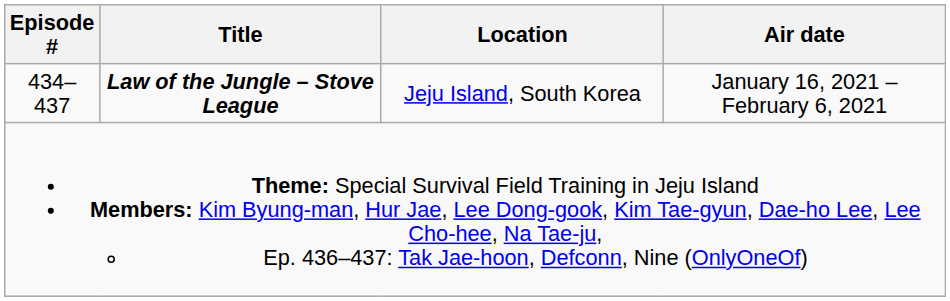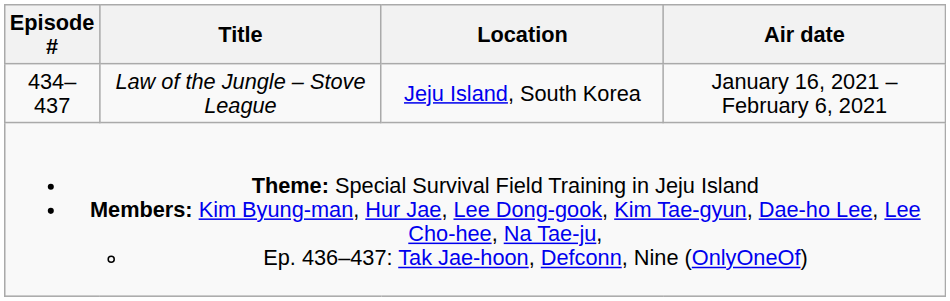(240, 93) bold -> (240, 93) normal
